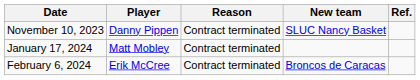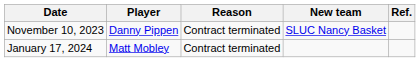- row: (49, 65)
